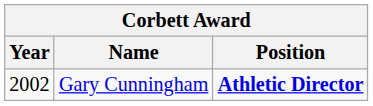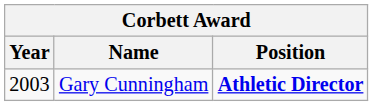(29, 84) 2002 -> (29, 84) 2003
